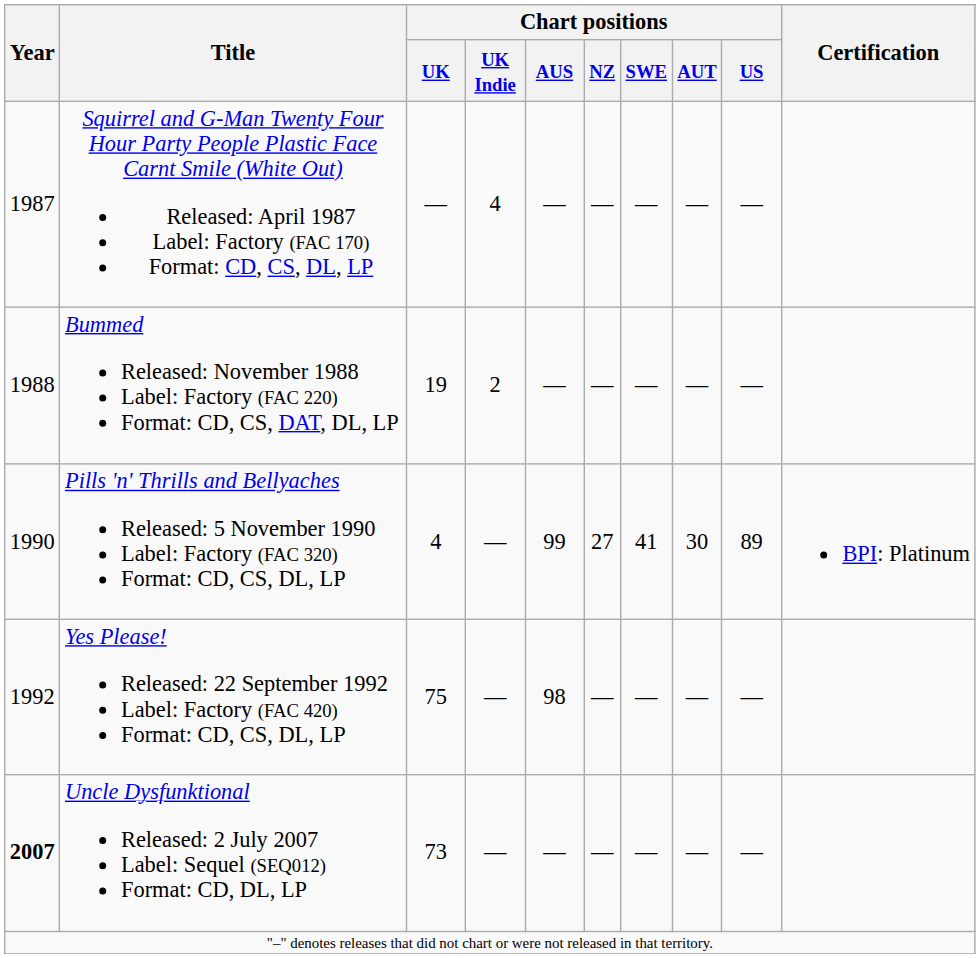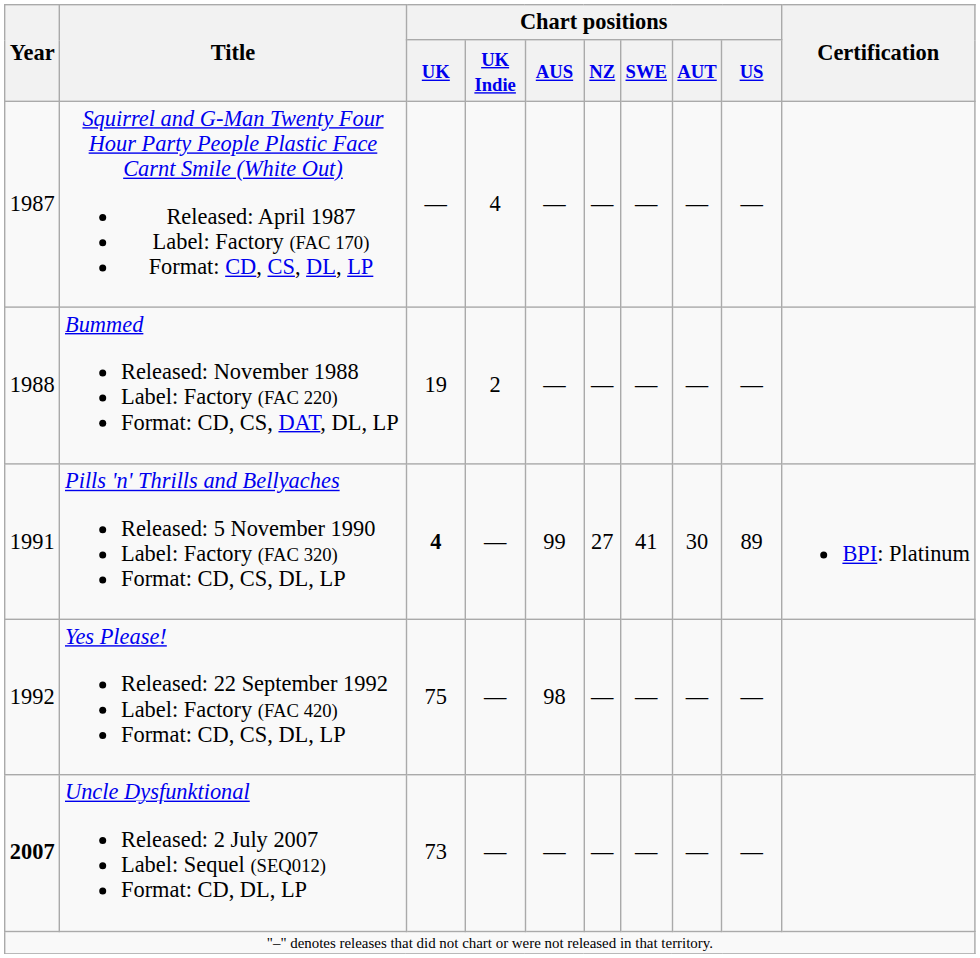(32, 540) 1990 -> (32, 540) 1991
(436, 540) normal -> (436, 540) bold
